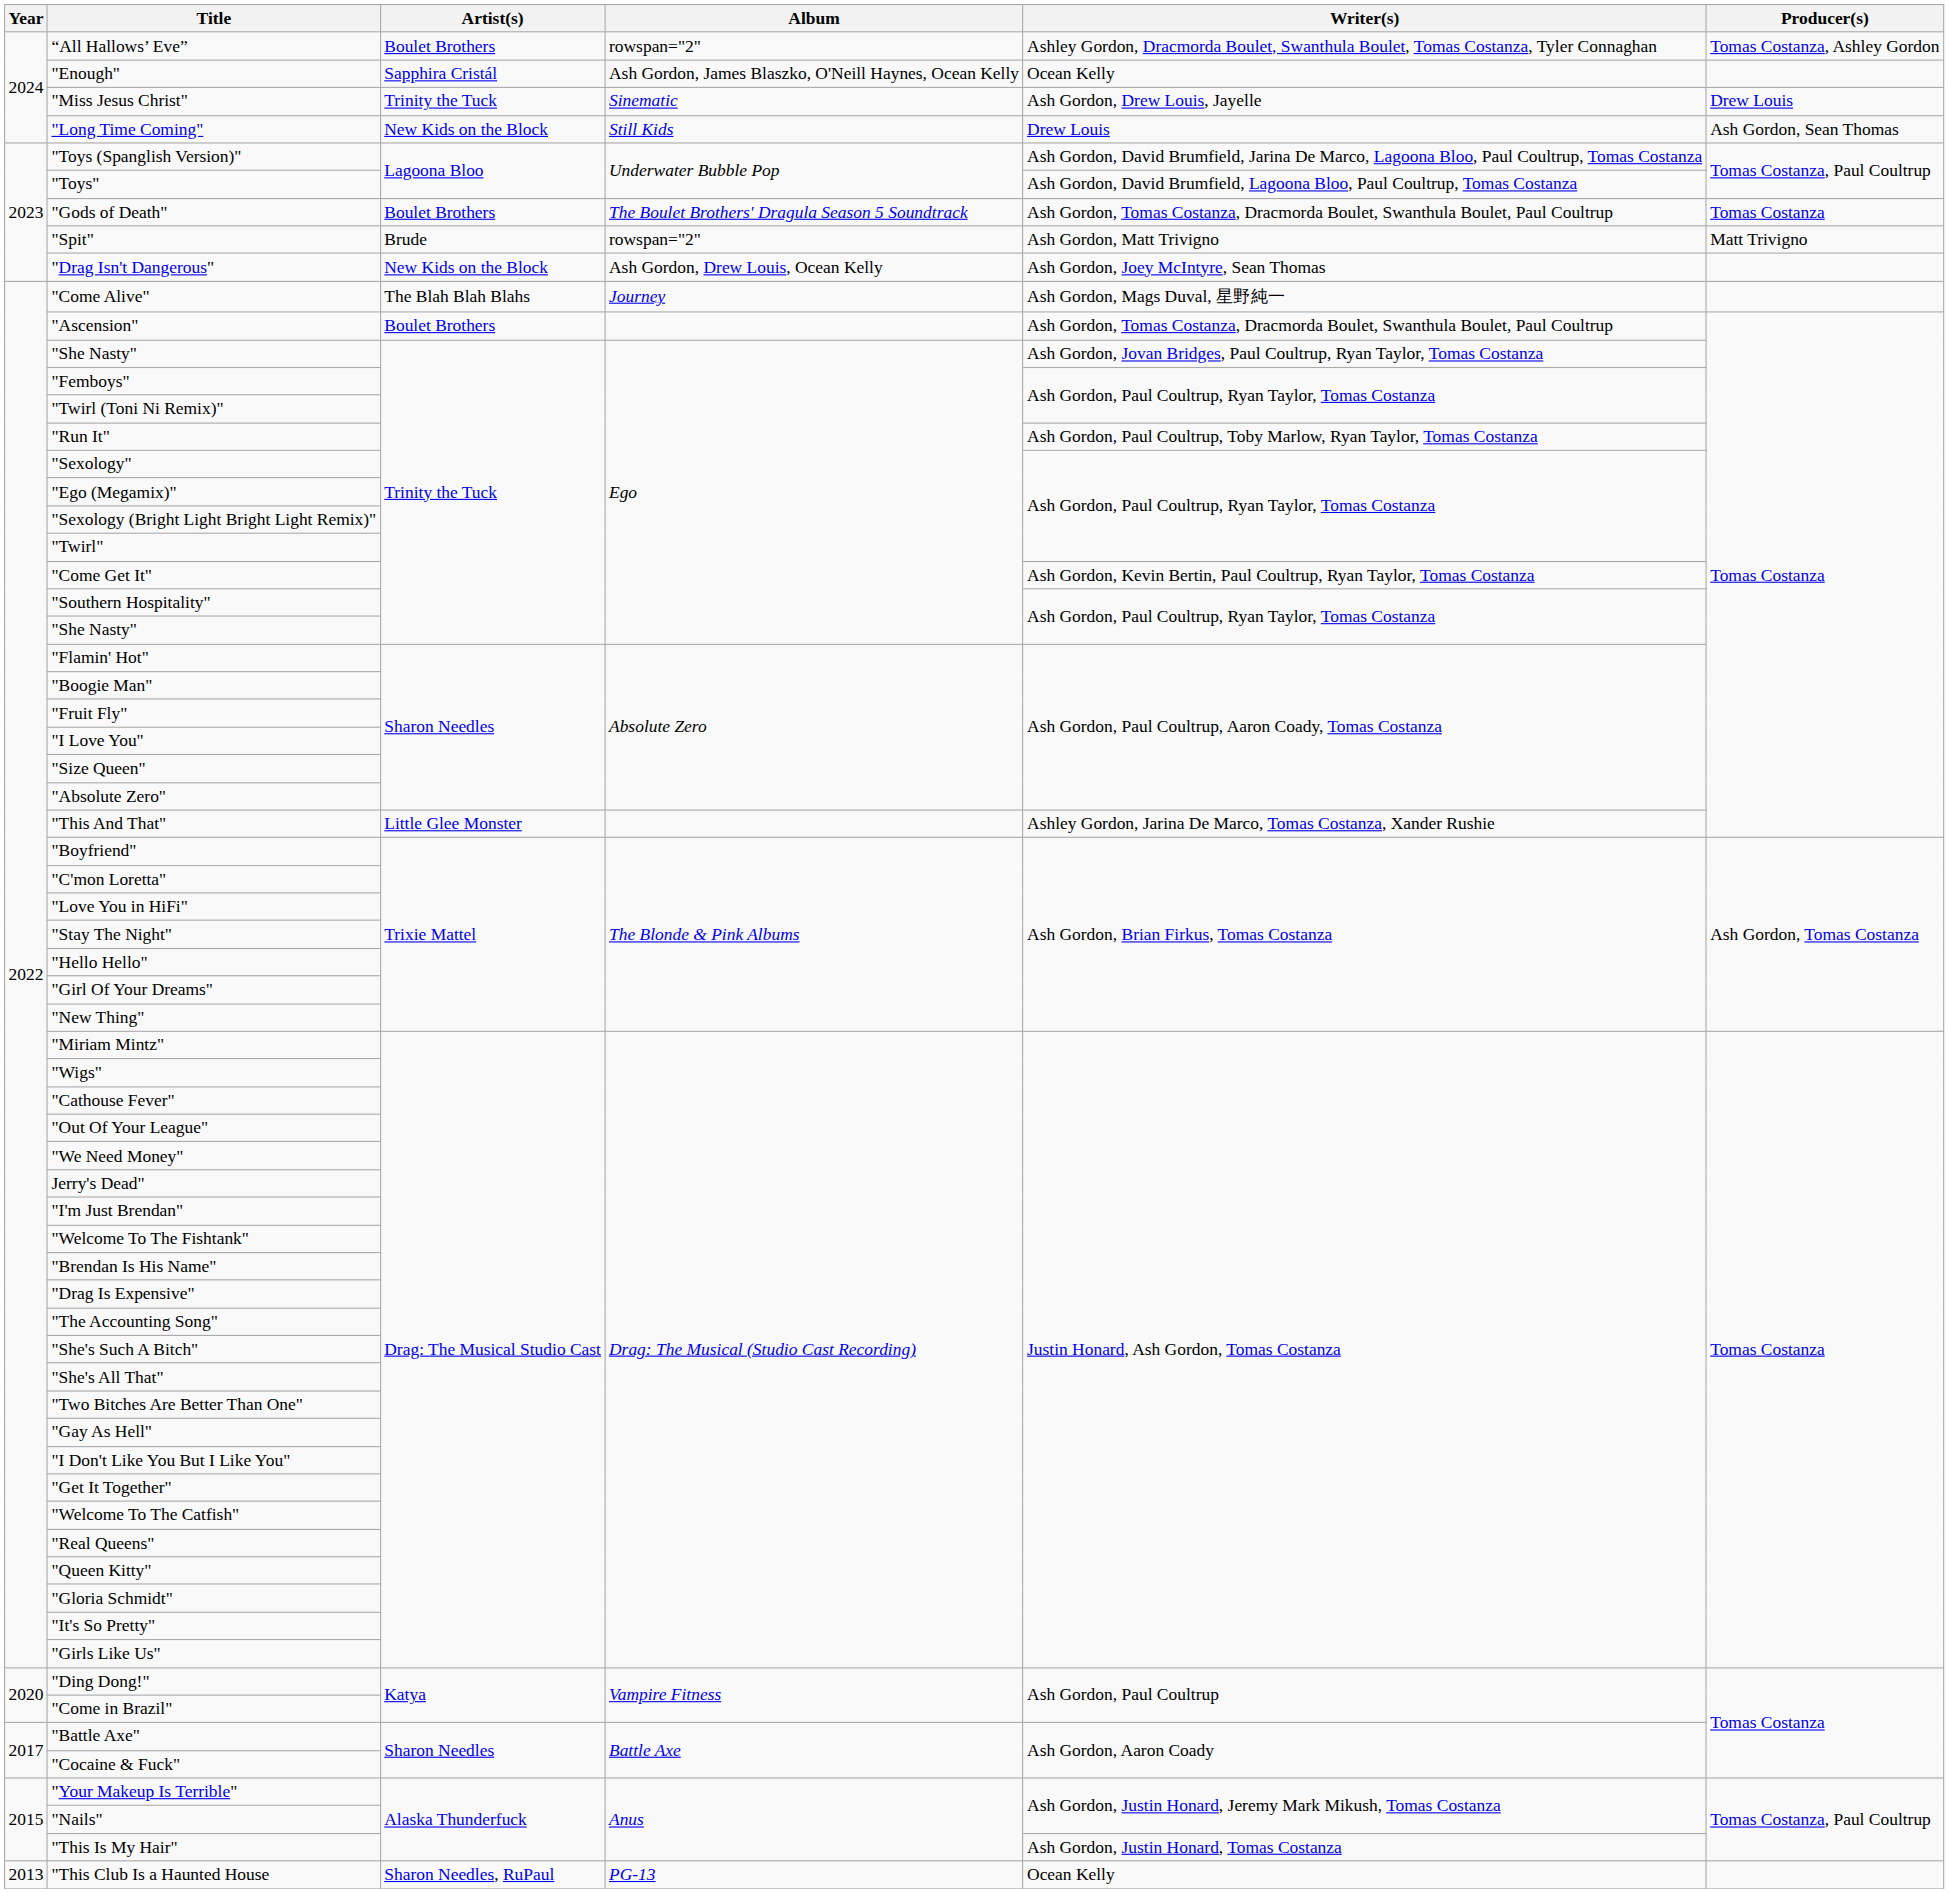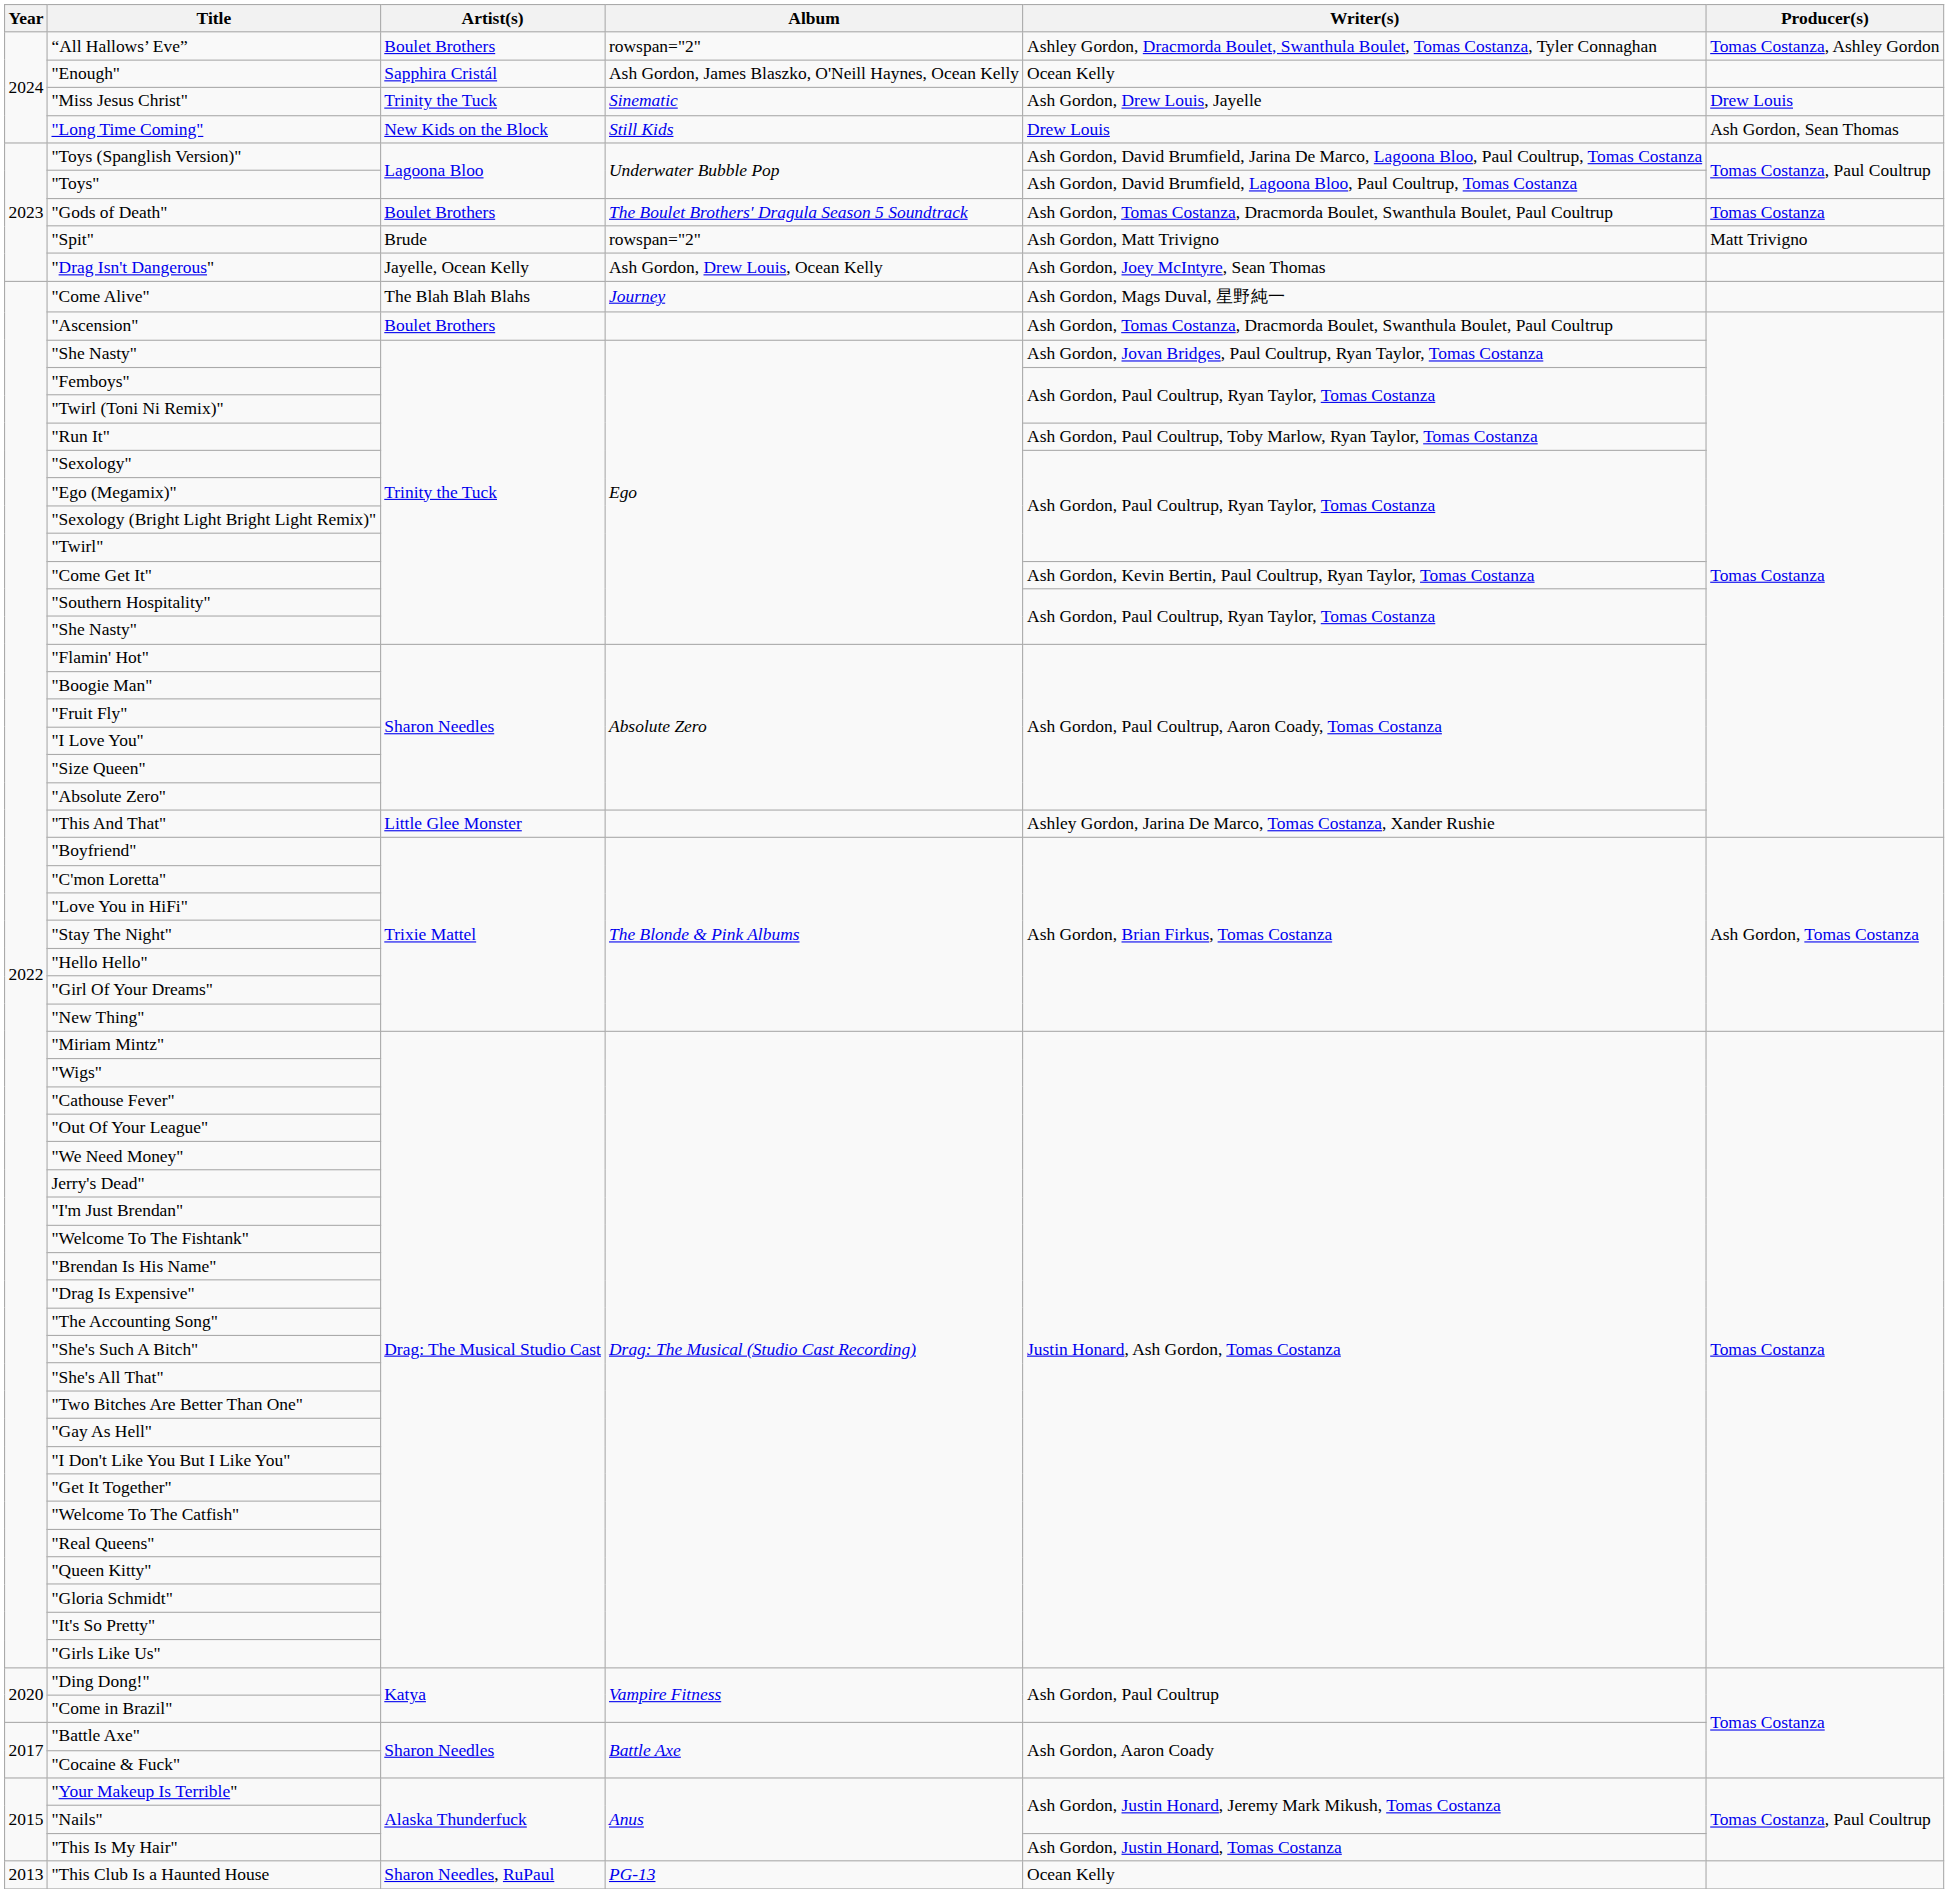(466, 267) New Kids on the Block -> (457, 267) Jayelle, Ocean Kelly
